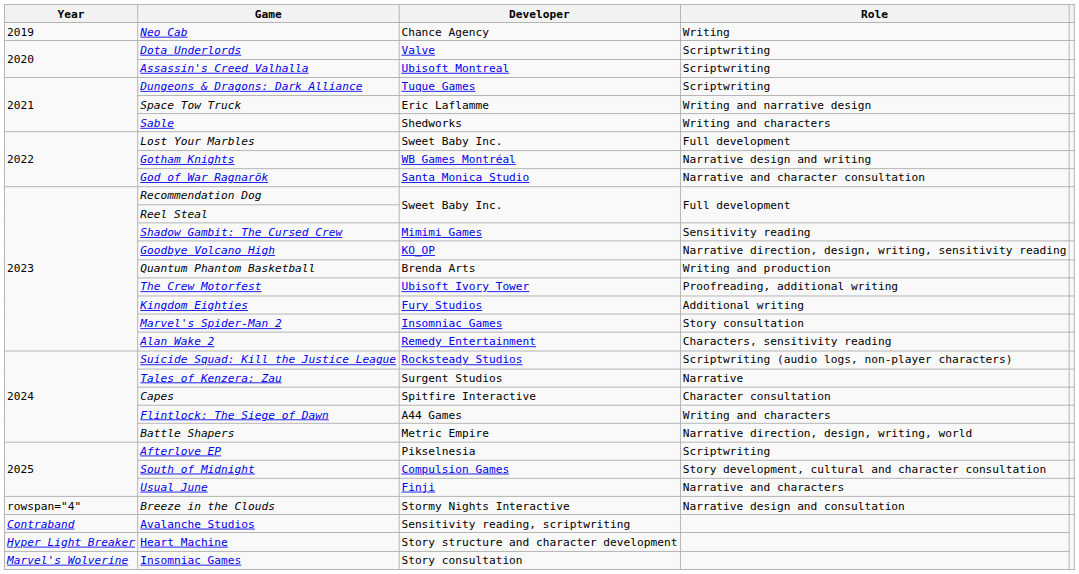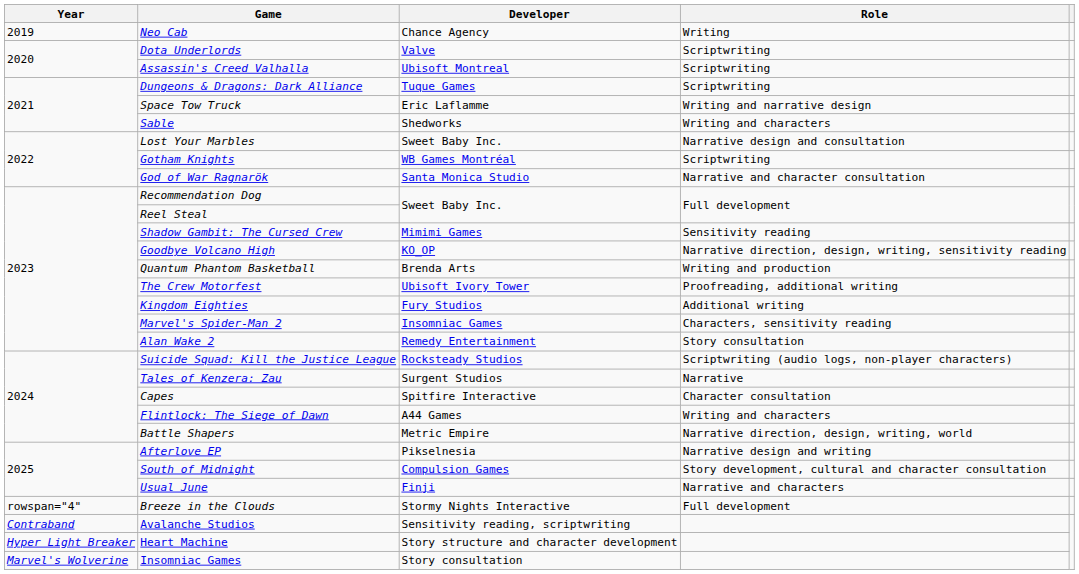(737, 141) Full development -> (794, 141) Narrative design and consultation
(777, 159) Narrative design and writing -> (726, 159) Scriptwriting
(743, 323) Story consultation -> (787, 323) Characters, sensitivity reading
(787, 342) Characters, sensitivity reading -> (743, 342) Story consultation
(726, 451) Scriptwriting -> (777, 451) Narrative design and writing
(794, 506) Narrative design and consultation -> (737, 506) Full development
